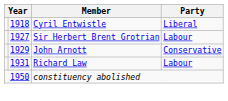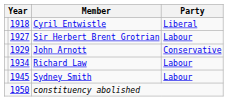(20, 63) 1931 -> (20, 63) 1934
+ row: (62, 77)
